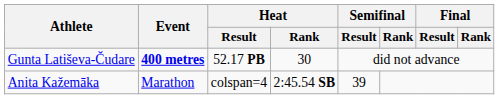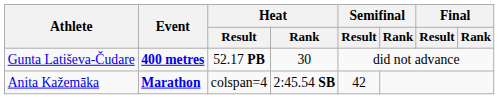(168, 82) normal -> (171, 82) bold
(359, 82) 39 -> (359, 82) 42
